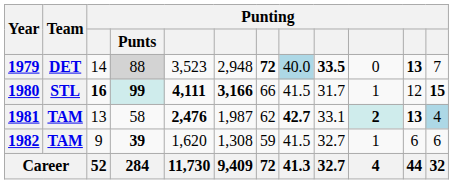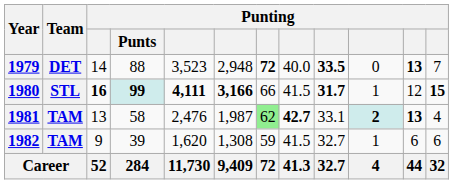(137, 66) lightgrey background -> (137, 66) no background
(297, 66) lightblue background -> (297, 66) no background
(331, 91) normal -> (331, 91) bold
(189, 116) bold -> (189, 116) normal
(268, 116) no background -> (268, 116) lightgreen background
(437, 116) lightblue background -> (437, 116) no background
(137, 141) bold -> (137, 141) normal
